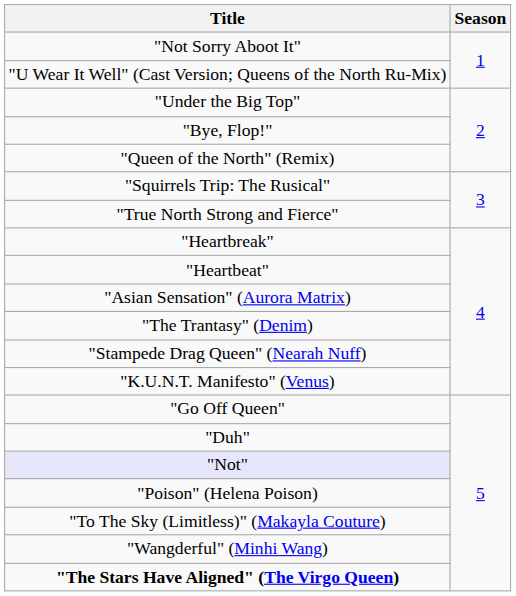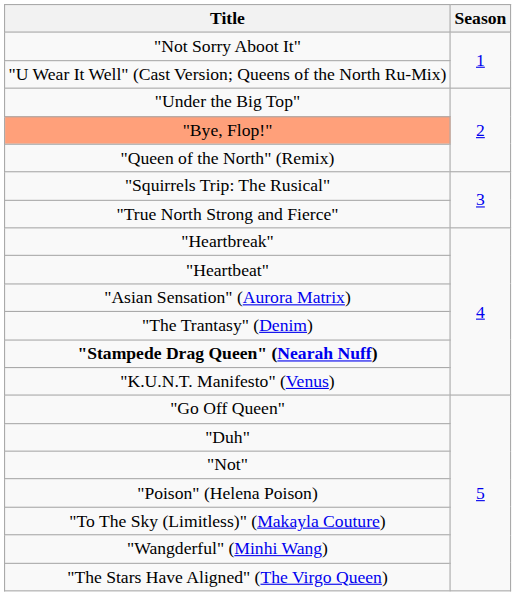(227, 130) no background -> (227, 130) lightsalmon background
(227, 353) normal -> (227, 353) bold
(227, 465) lavender background -> (227, 465) no background
(227, 576) bold -> (227, 576) normal
